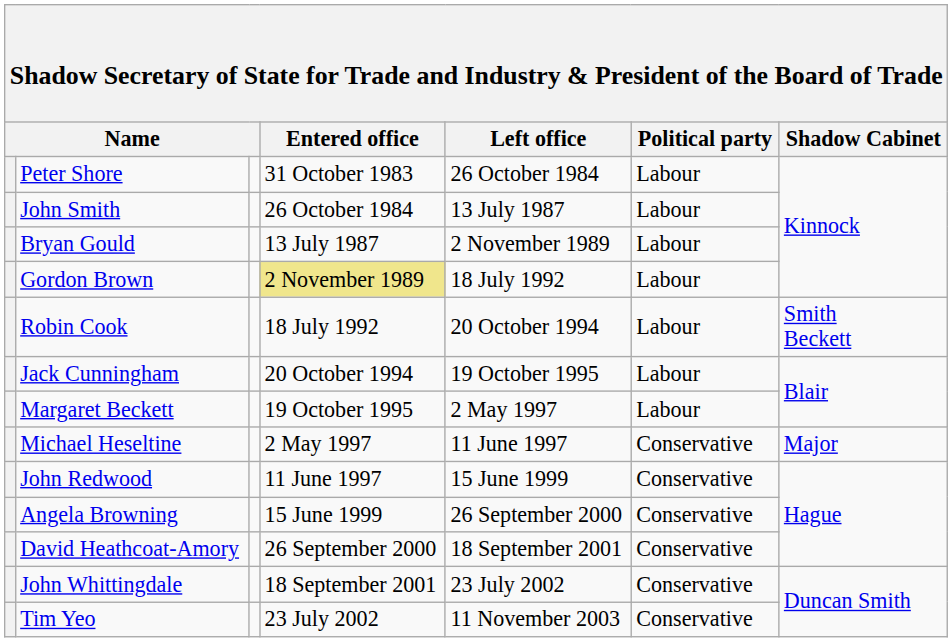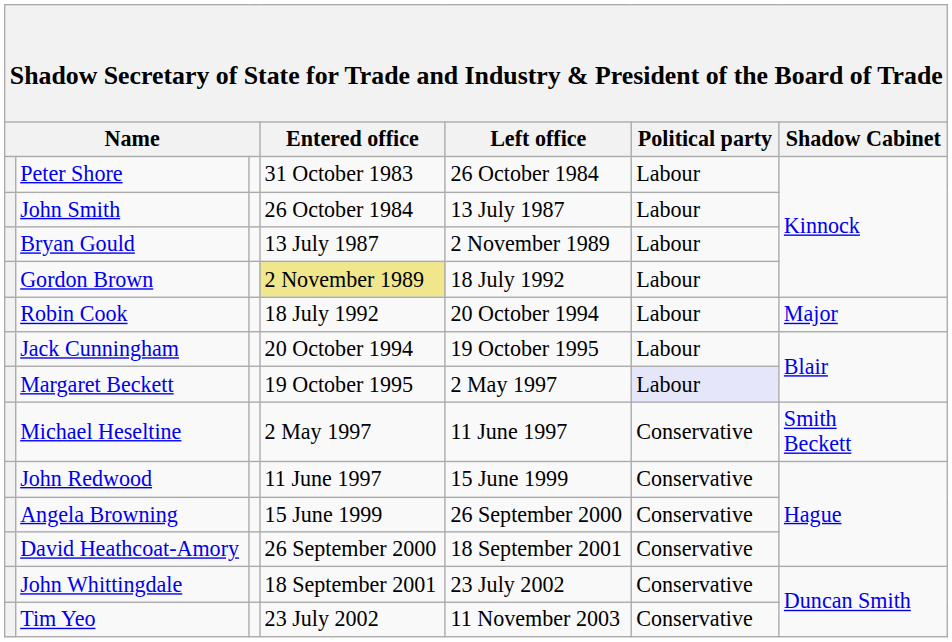(818, 326) Smith Beckett -> (811, 314) Major
(668, 409) no background -> (668, 384) lavender background
(811, 444) Major -> (818, 431) Smith Beckett
